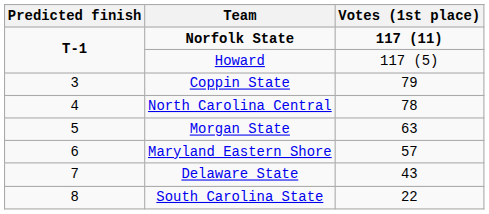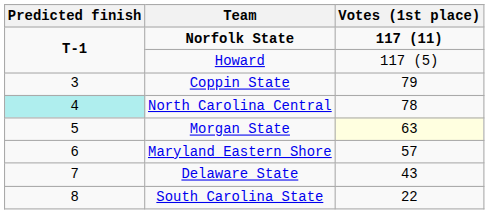(75, 107) no background -> (75, 107) paleturquoise background
(409, 129) no background -> (409, 129) lightyellow background
